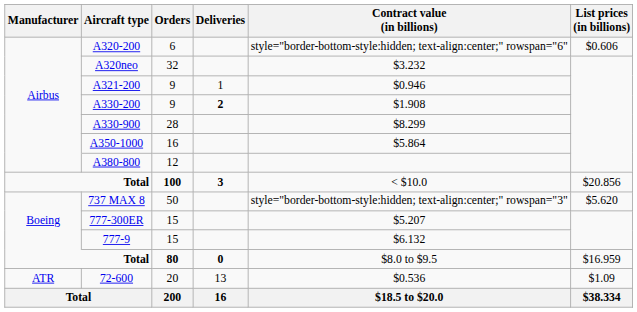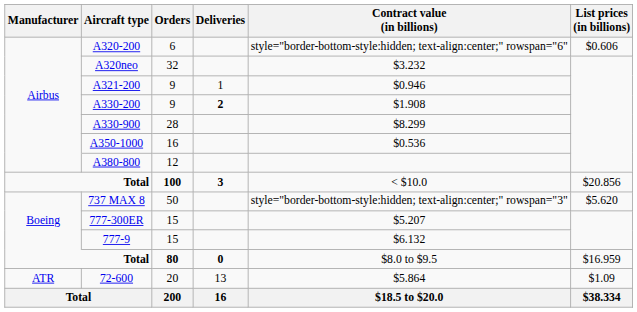(409, 143) $5.864 -> (409, 143) $0.536
(409, 278) $0.536 -> (409, 278) $5.864
